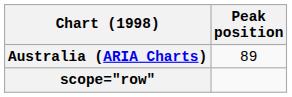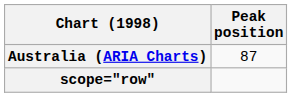(249, 56) 89 -> (249, 56) 87
